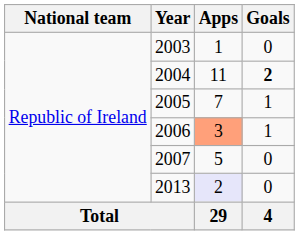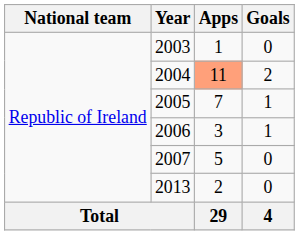(218, 74) no background -> (218, 74) lightsalmon background
(268, 74) bold -> (268, 74) normal
(218, 131) lightsalmon background -> (218, 131) no background
(218, 187) lavender background -> (218, 187) no background
